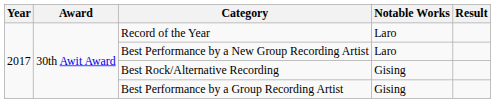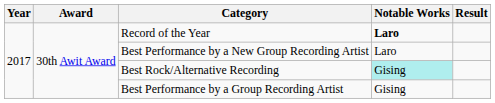(385, 32) normal -> (387, 32) bold
(390, 70) no background -> (390, 70) paleturquoise background
